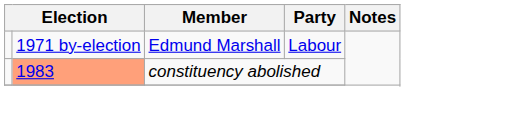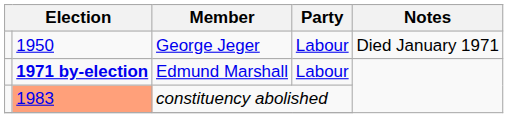+ row: (208, 44)
(78, 44) normal -> (82, 71) bold
